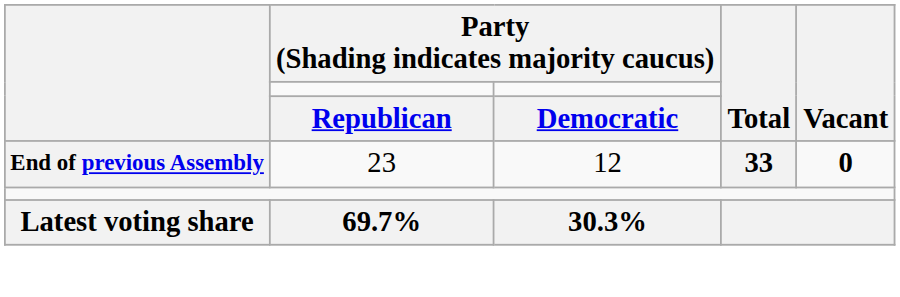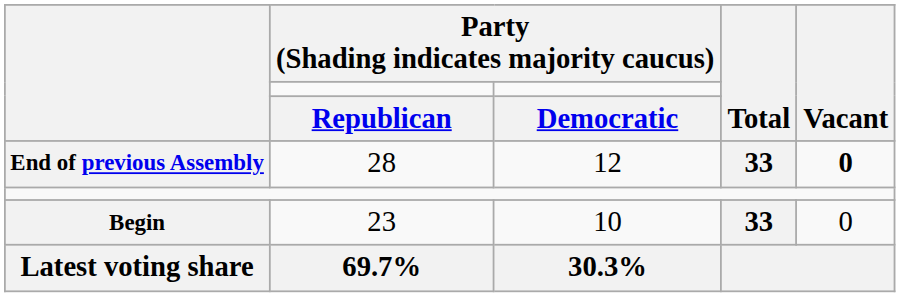(382, 163) 23 -> (382, 163) 28
+ row: (137, 222)
